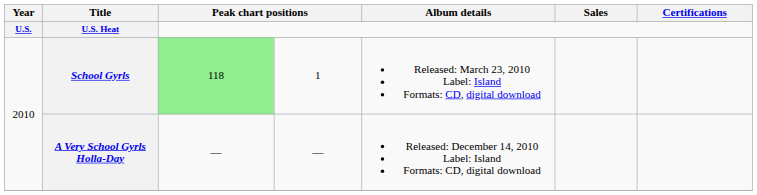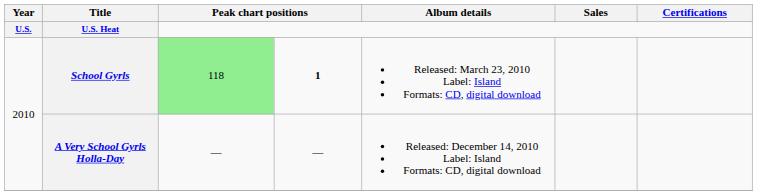(318, 75) normal -> (318, 75) bold
